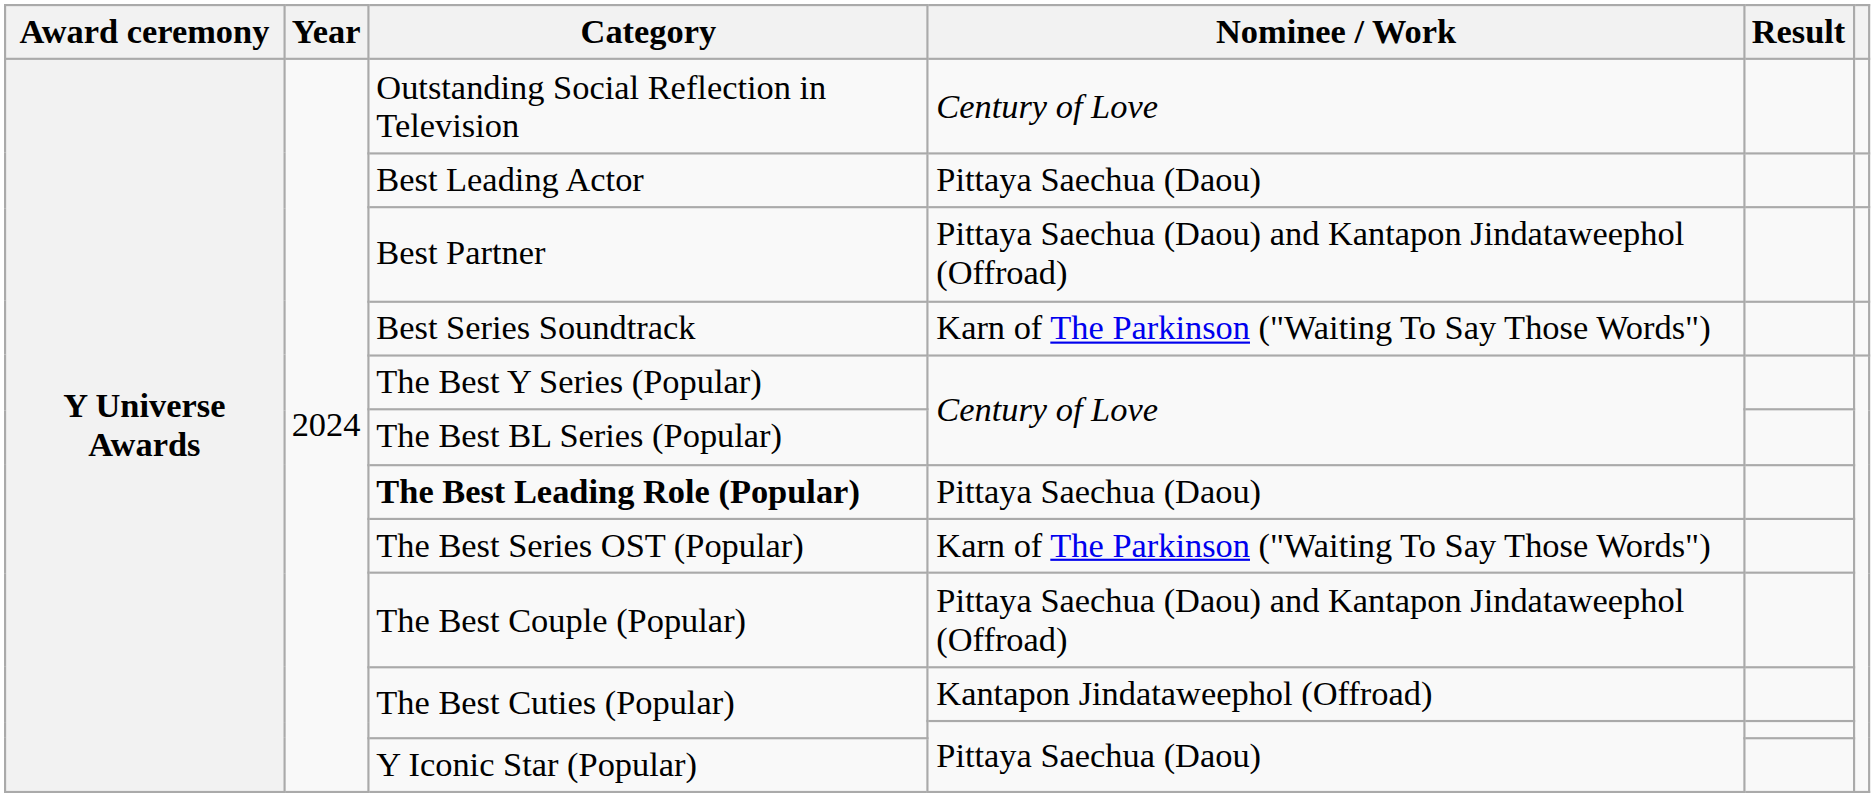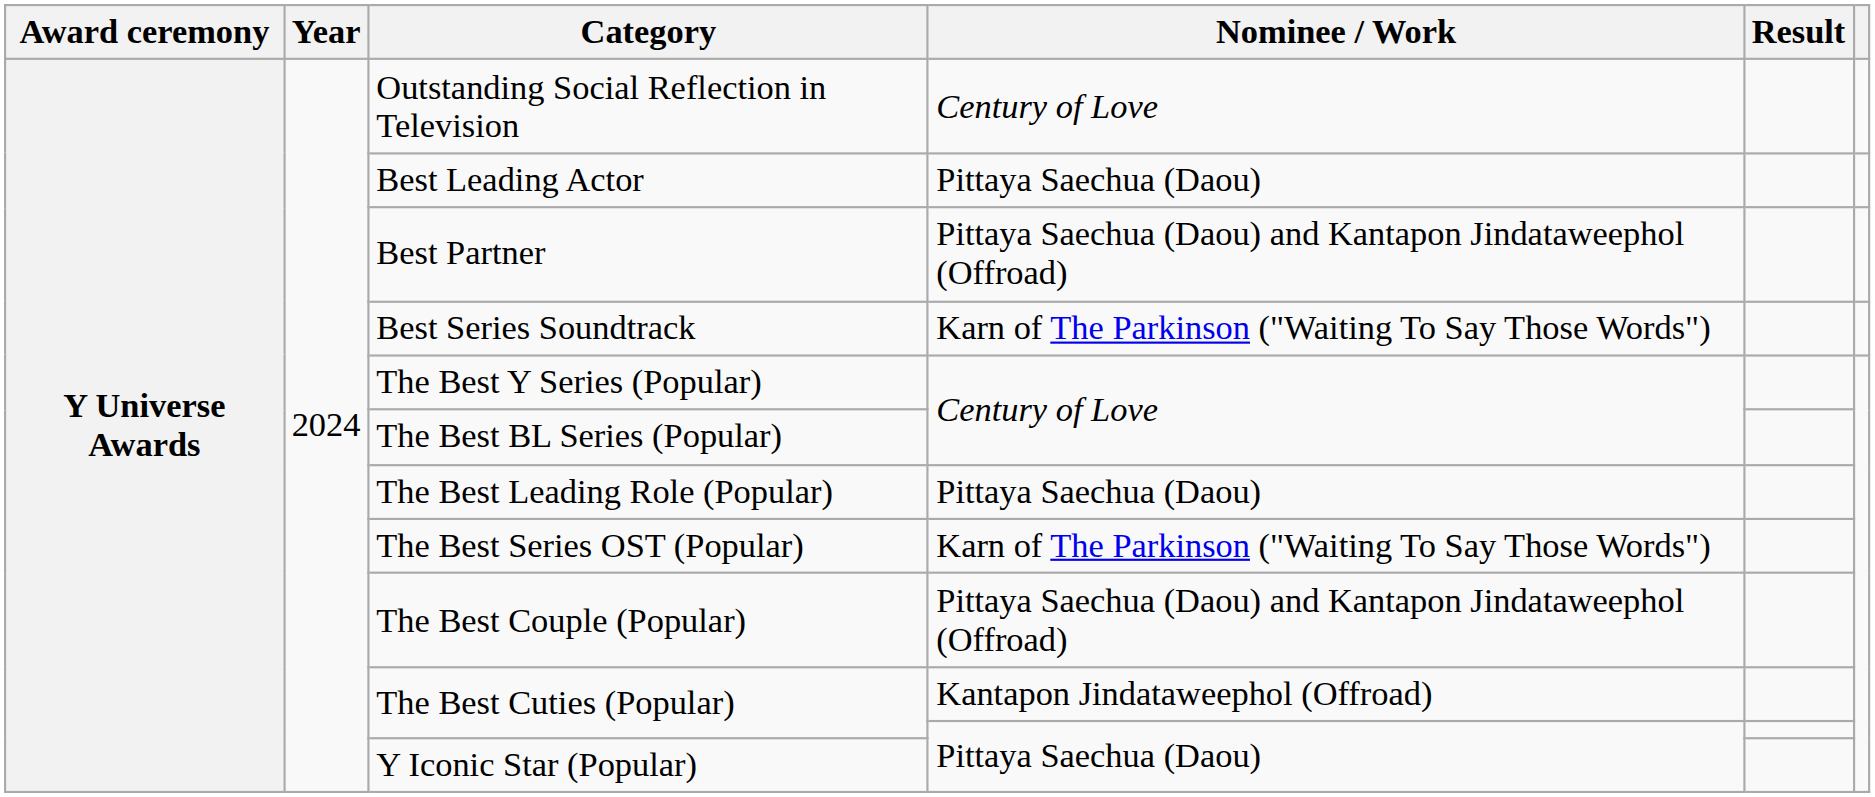(618, 491) bold -> (605, 491) normal
